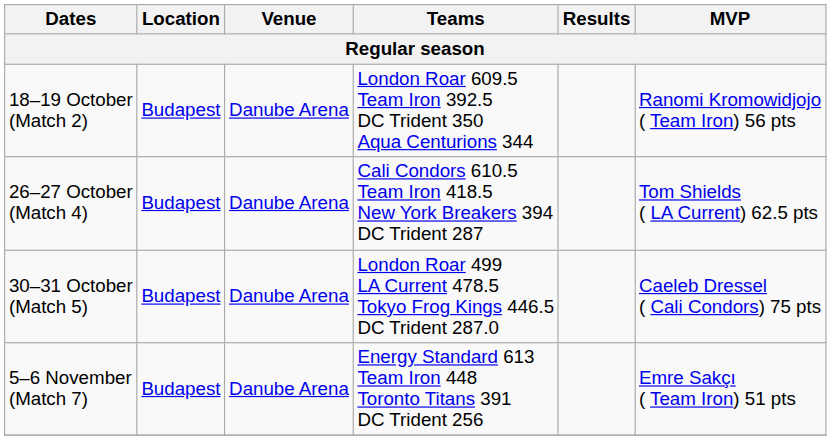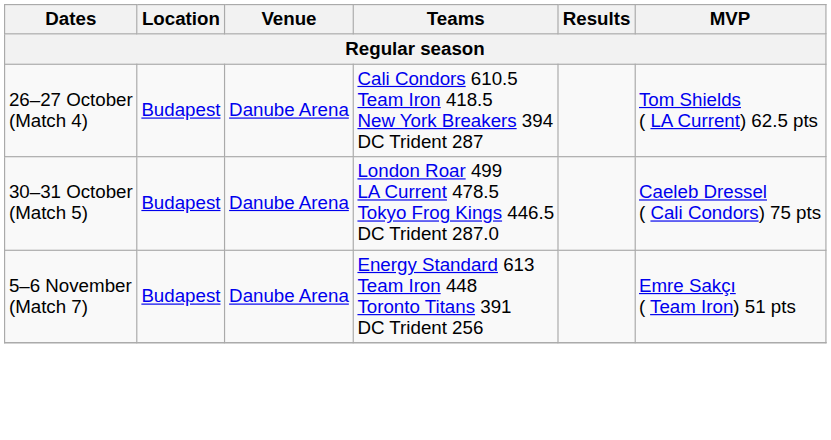- row: (71, 110)
